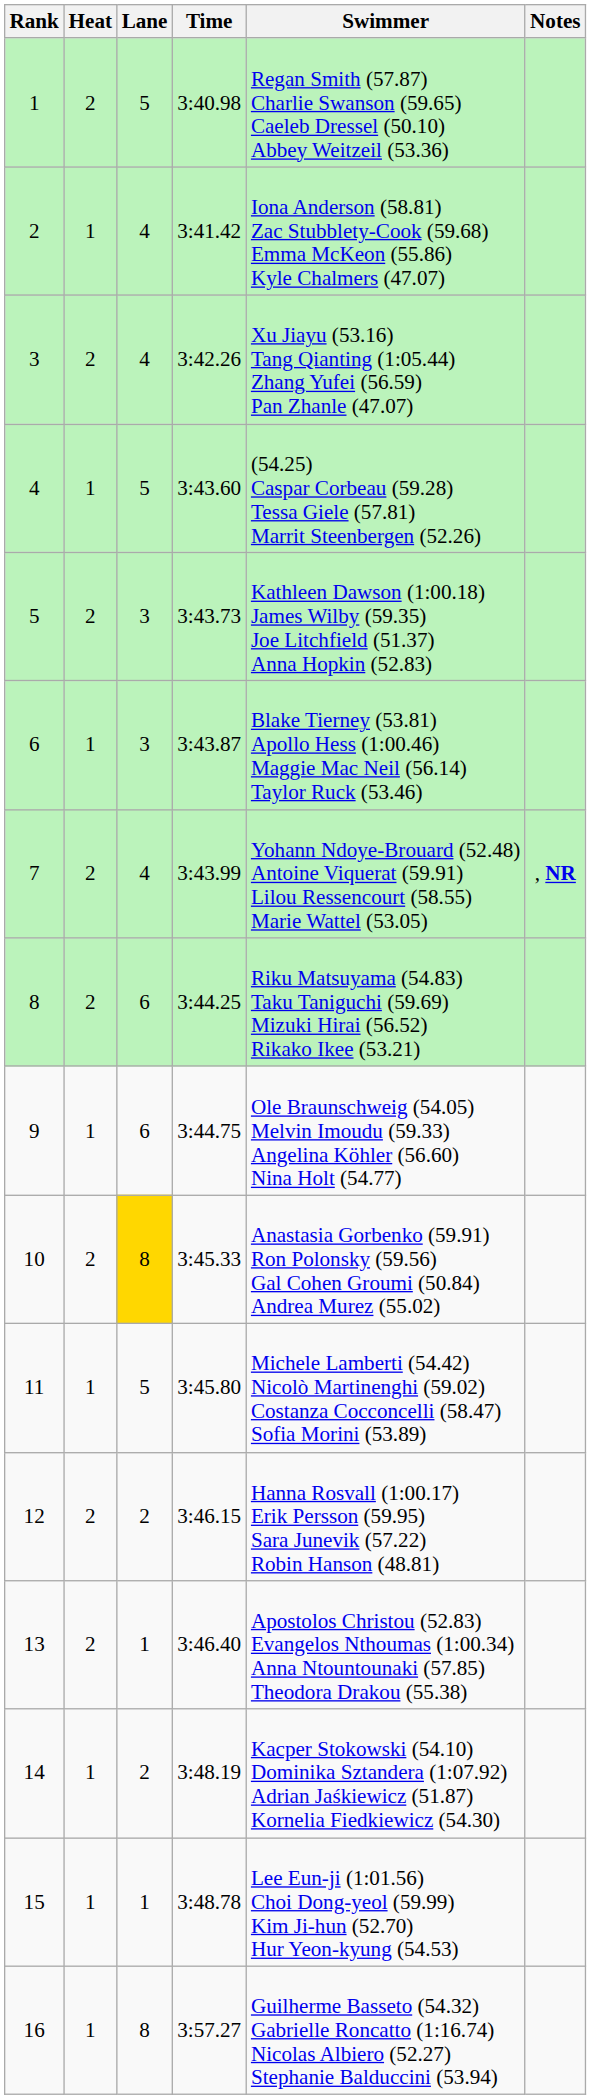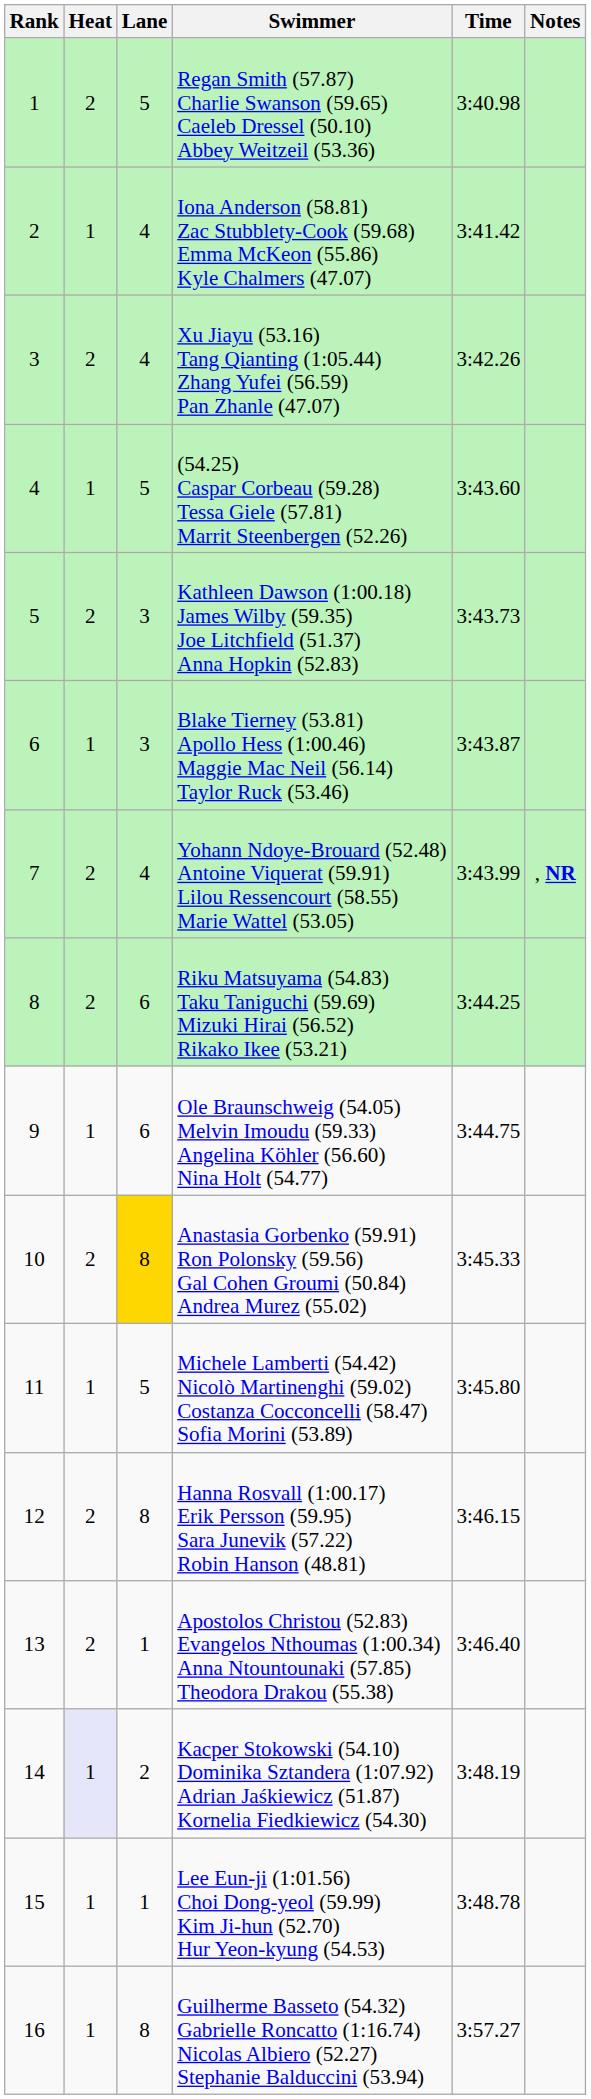columns swapped: (386, 21) <-> (209, 21)
(145, 1516) 2 -> (145, 1516) 8
(90, 1773) no background -> (90, 1773) lavender background
